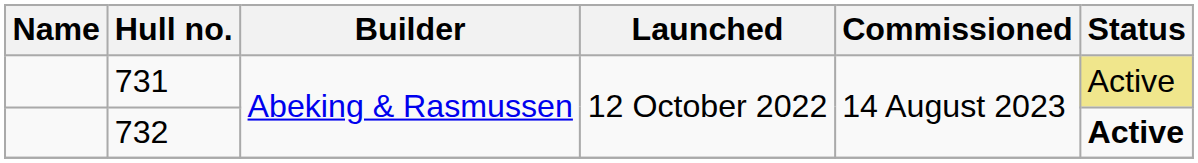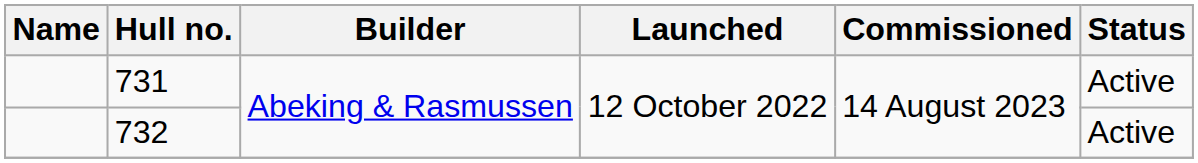(1131, 81) khaki background -> (1131, 81) no background
(1136, 132) bold -> (1131, 132) normal
